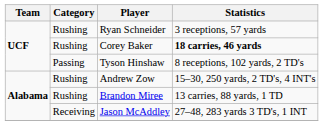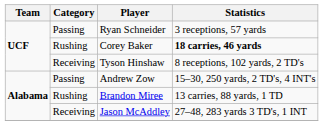(70, 29) Rushing -> (69, 29) Passing
(69, 62) Passing -> (74, 62) Receiving
(70, 79) Rushing -> (69, 79) Passing
